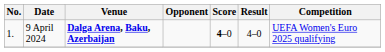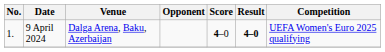(109, 33) bold -> (107, 33) normal
(254, 33) normal -> (251, 33) bold
